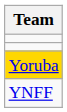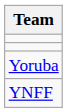(34, 64) gold background -> (34, 64) no background
